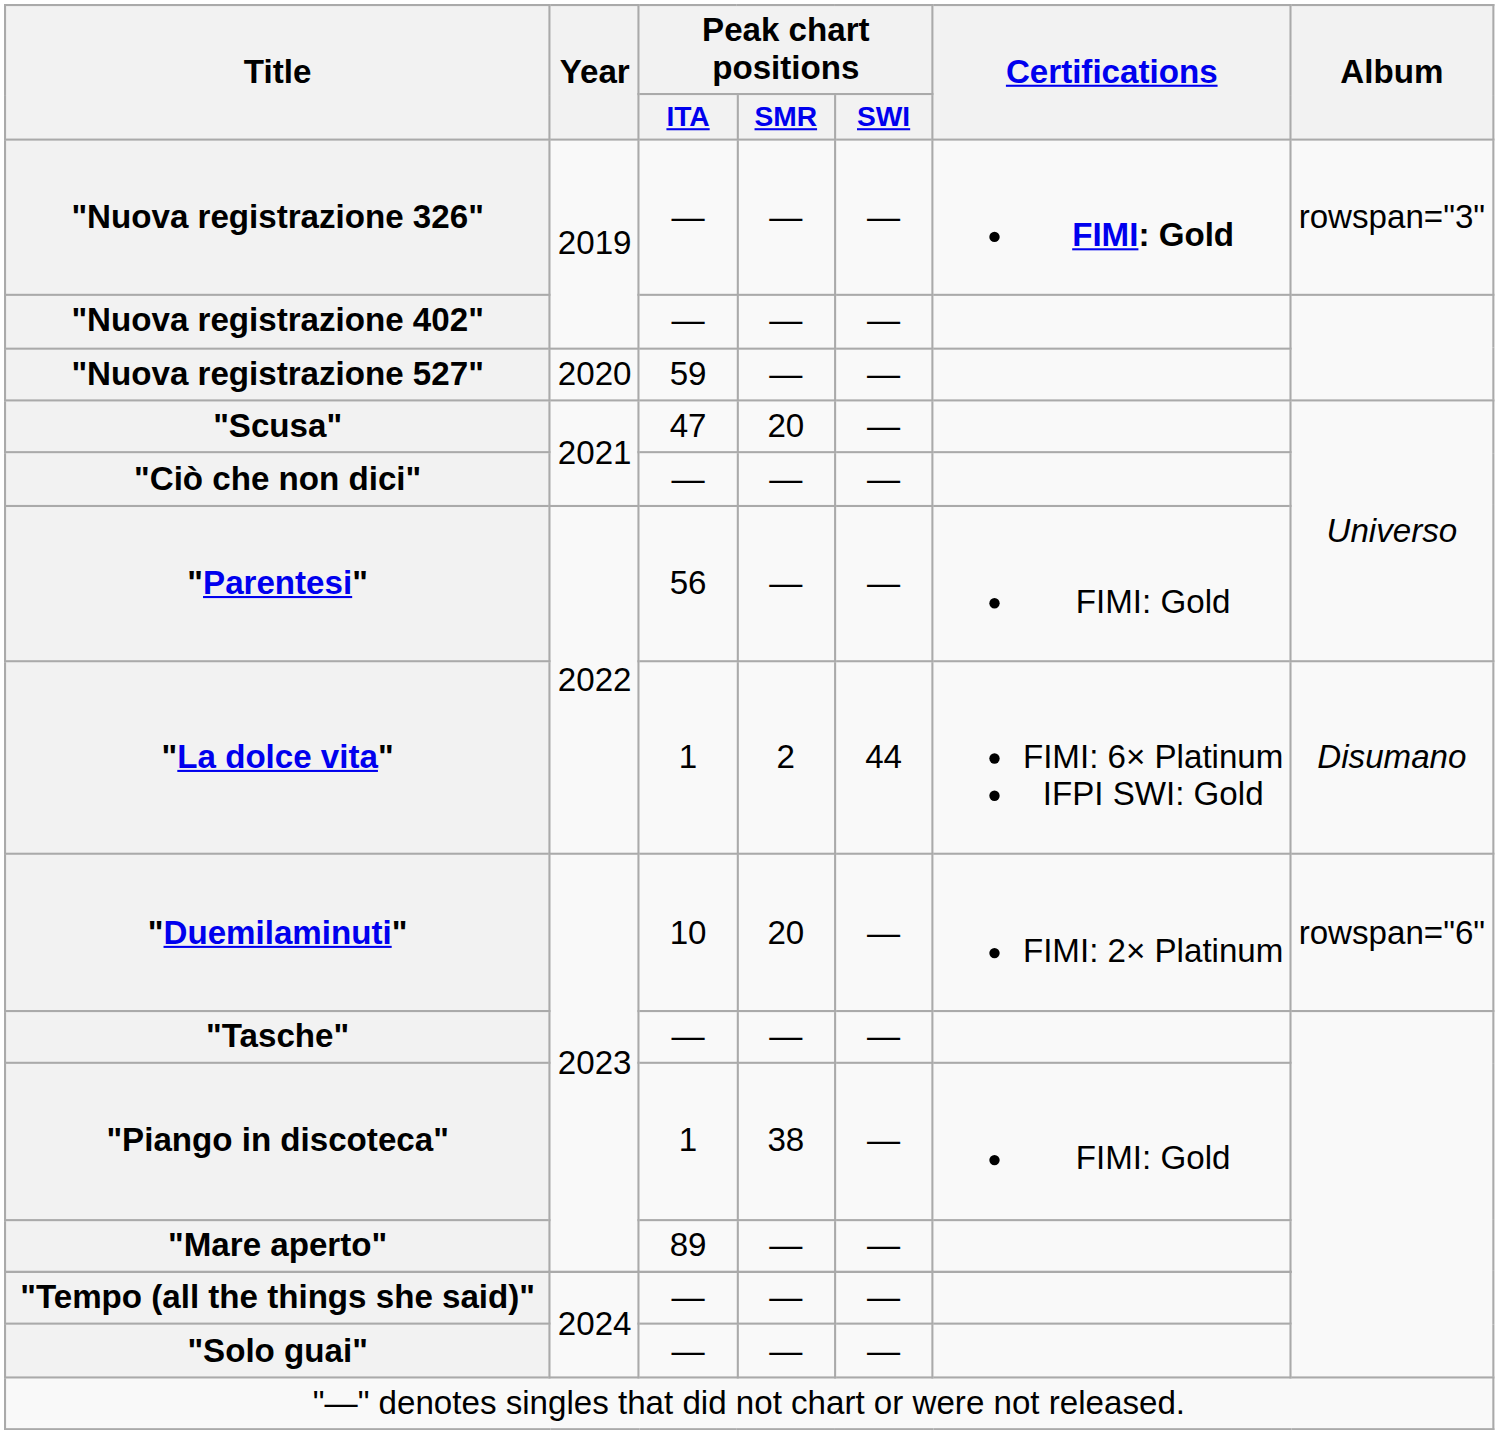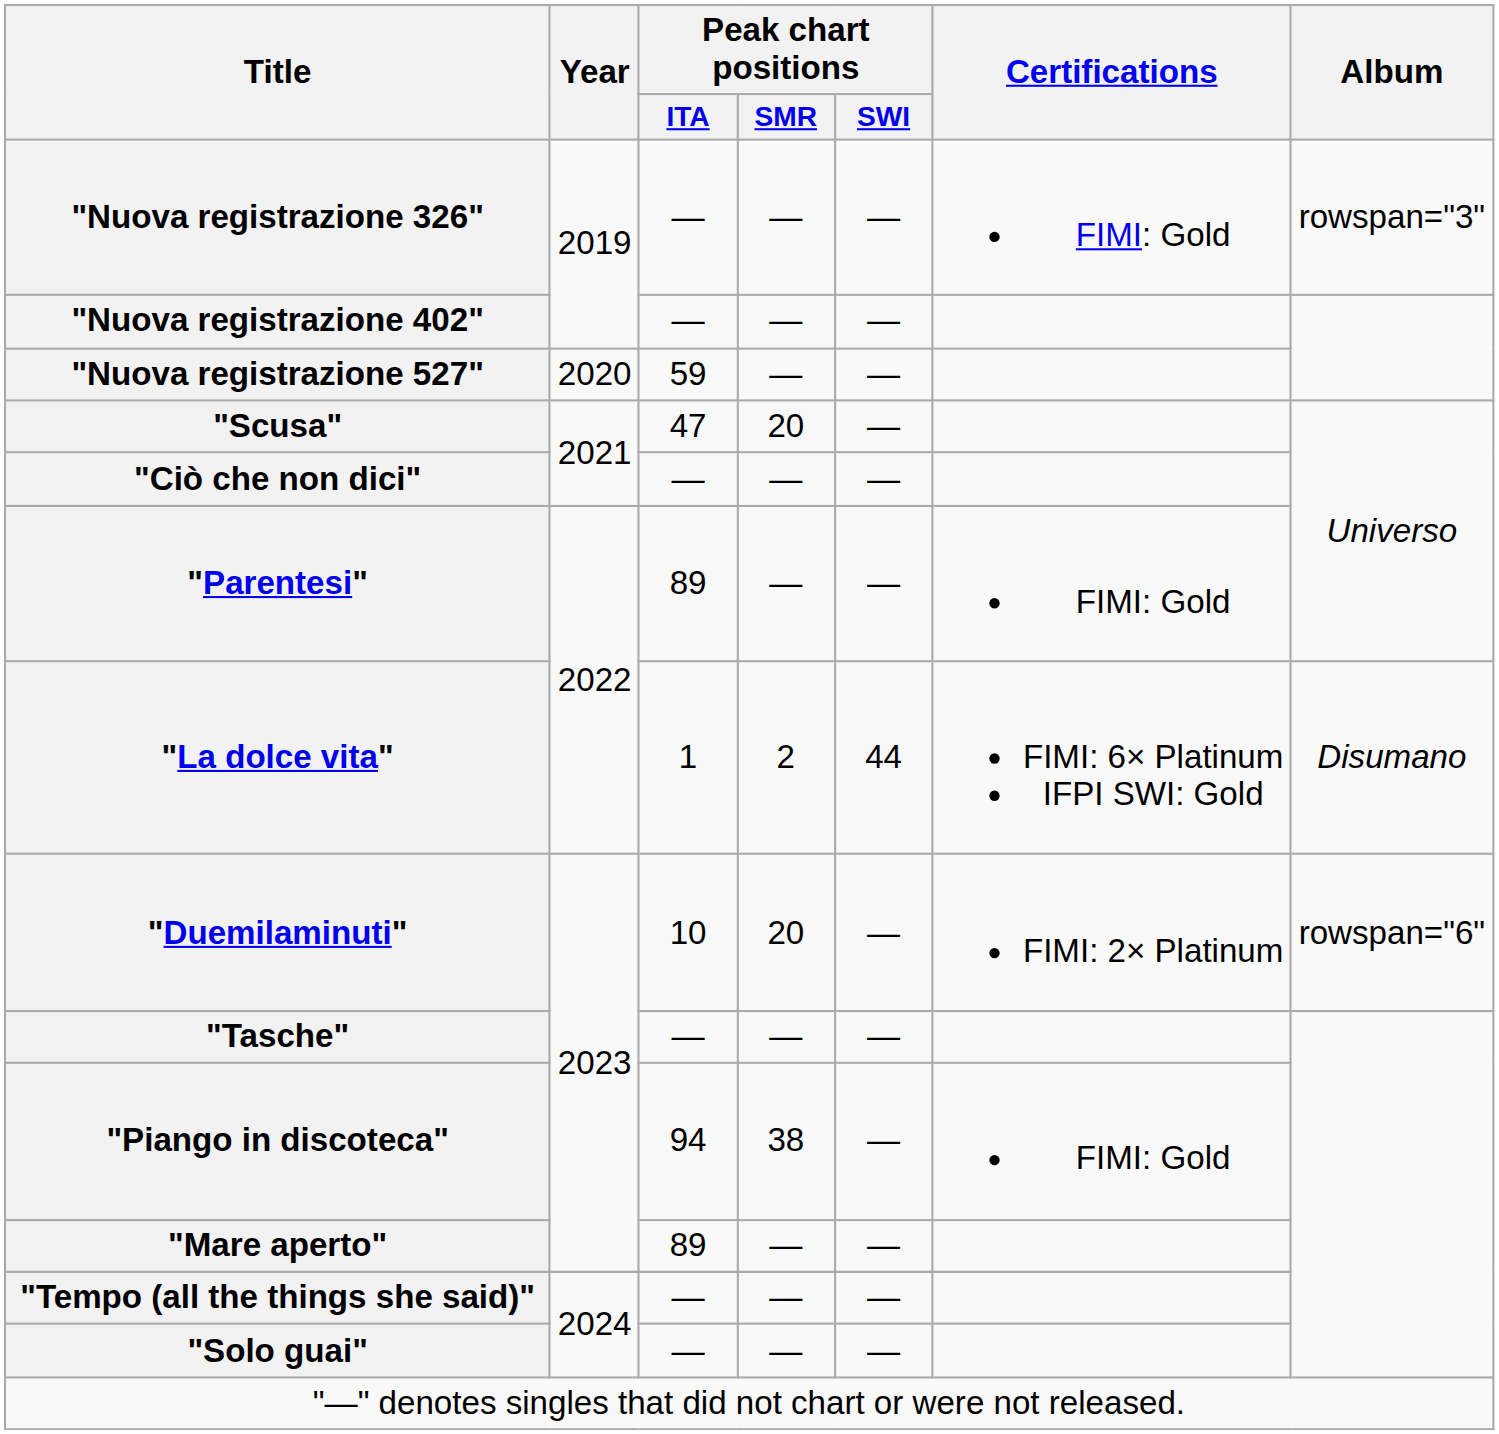(1112, 236) bold -> (1112, 236) normal
(688, 582) 56 -> (688, 582) 89
(688, 1140) 1 -> (688, 1140) 94
